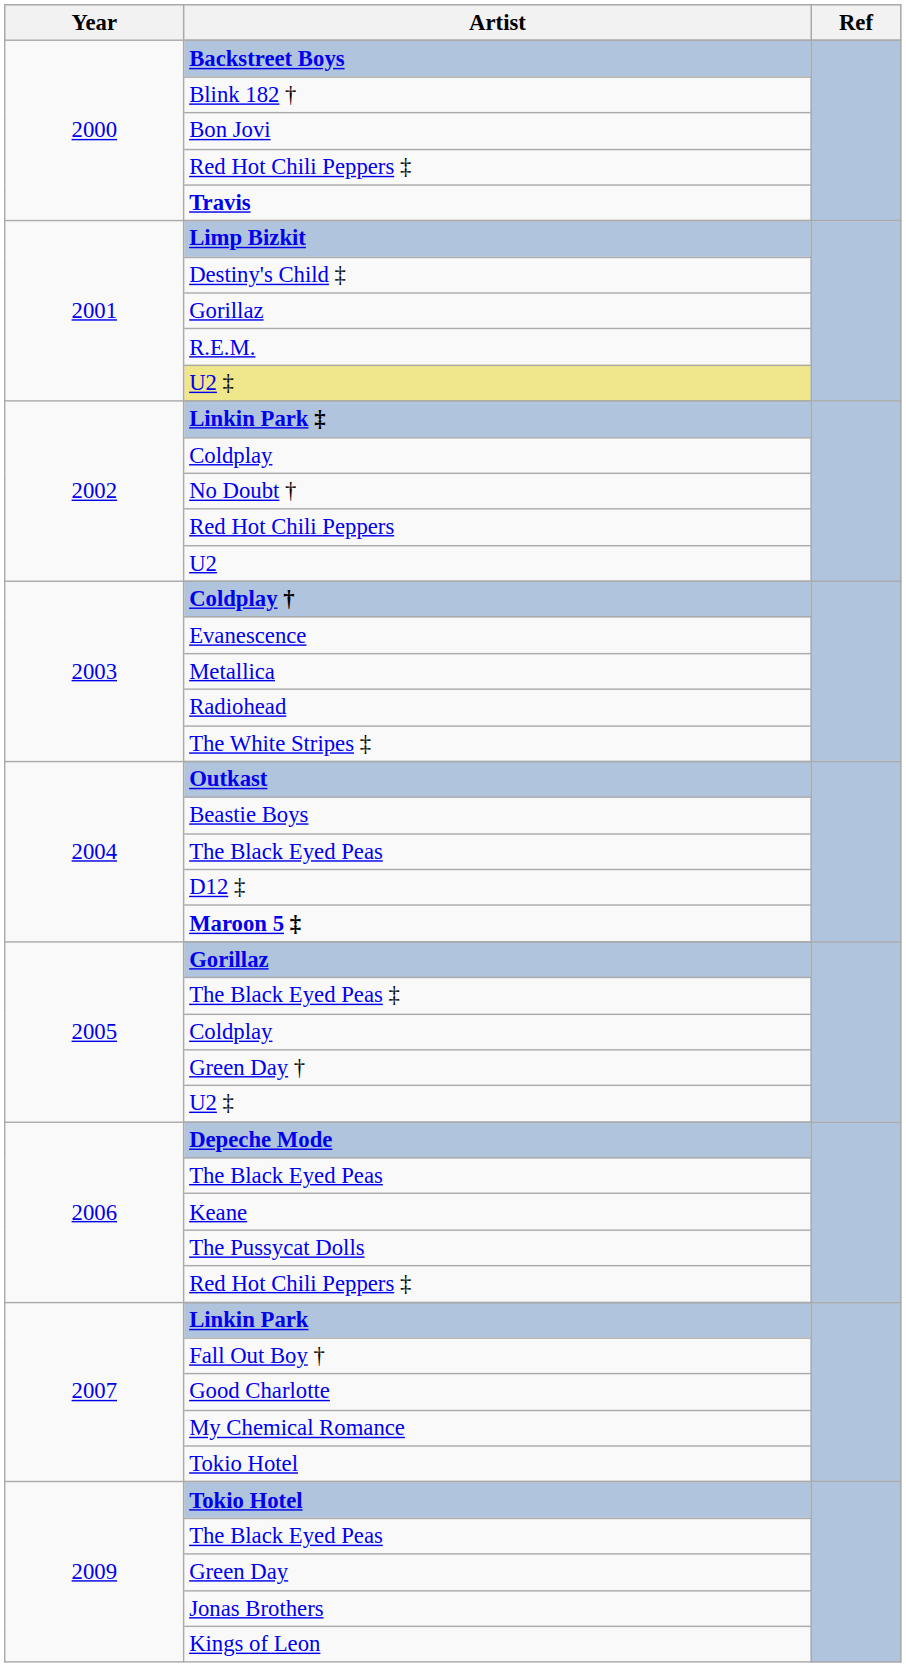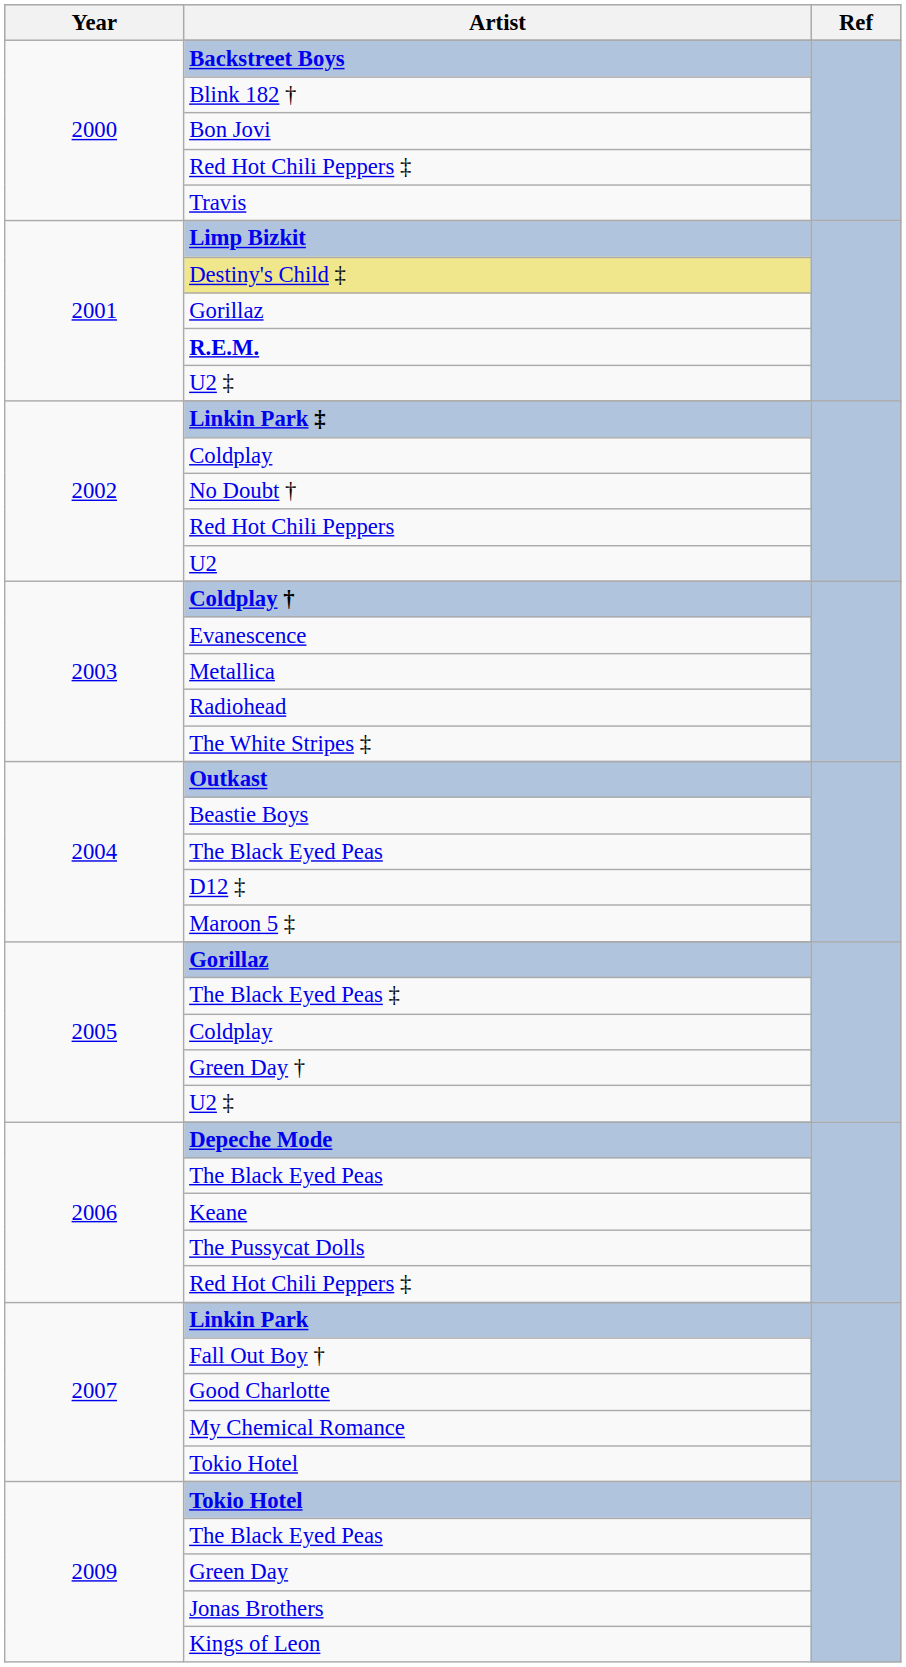(220, 202) bold -> (218, 202) normal
(268, 274) no background -> (268, 274) khaki background
(222, 346) normal -> (224, 346) bold
(212, 382) khaki background -> (212, 382) no background
(245, 923) bold -> (242, 923) normal
